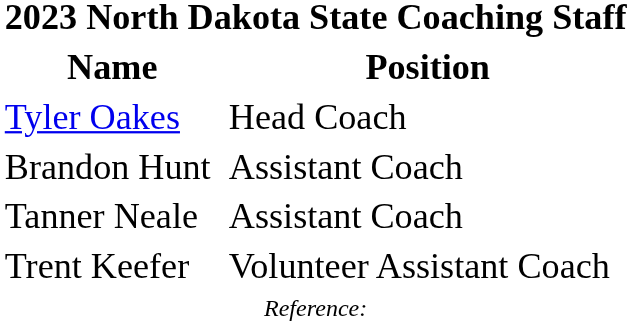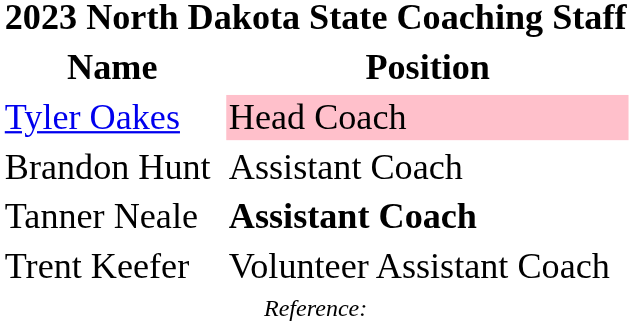(318, 116) no background -> (318, 116) pink background
(346, 216) normal -> (353, 216) bold
